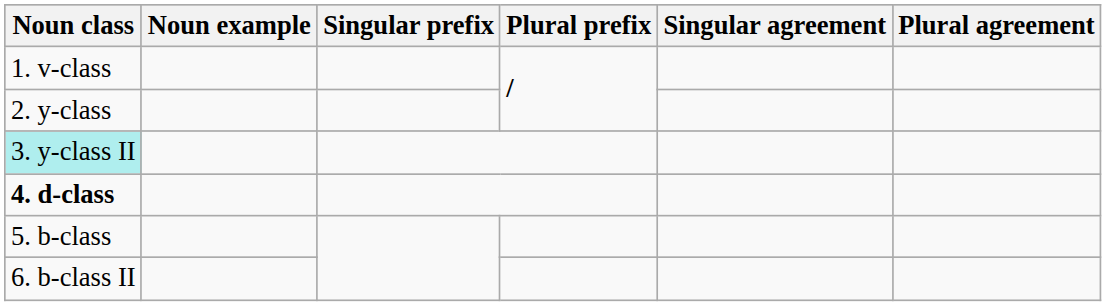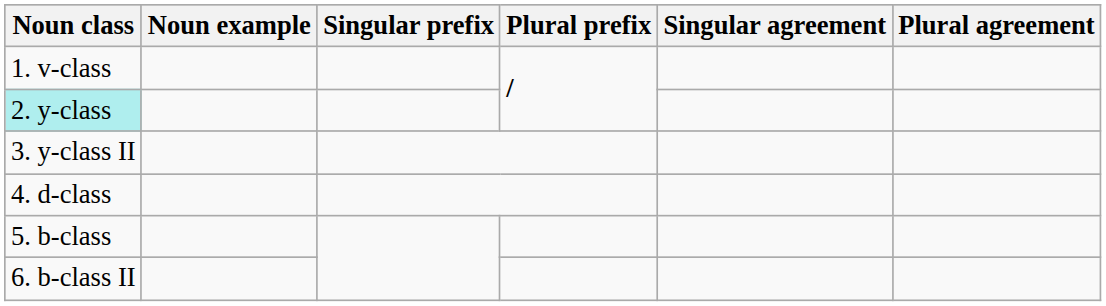(61, 109) no background -> (61, 109) paleturquoise background
(73, 151) paleturquoise background -> (73, 151) no background
(63, 194) bold -> (61, 194) normal
